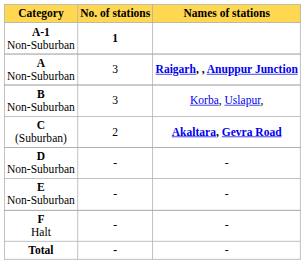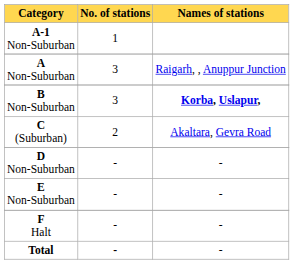(115, 38) bold -> (115, 38) normal
(227, 69) bold -> (221, 69) normal
(227, 100) normal -> (221, 100) bold
(227, 132) bold -> (221, 132) normal
